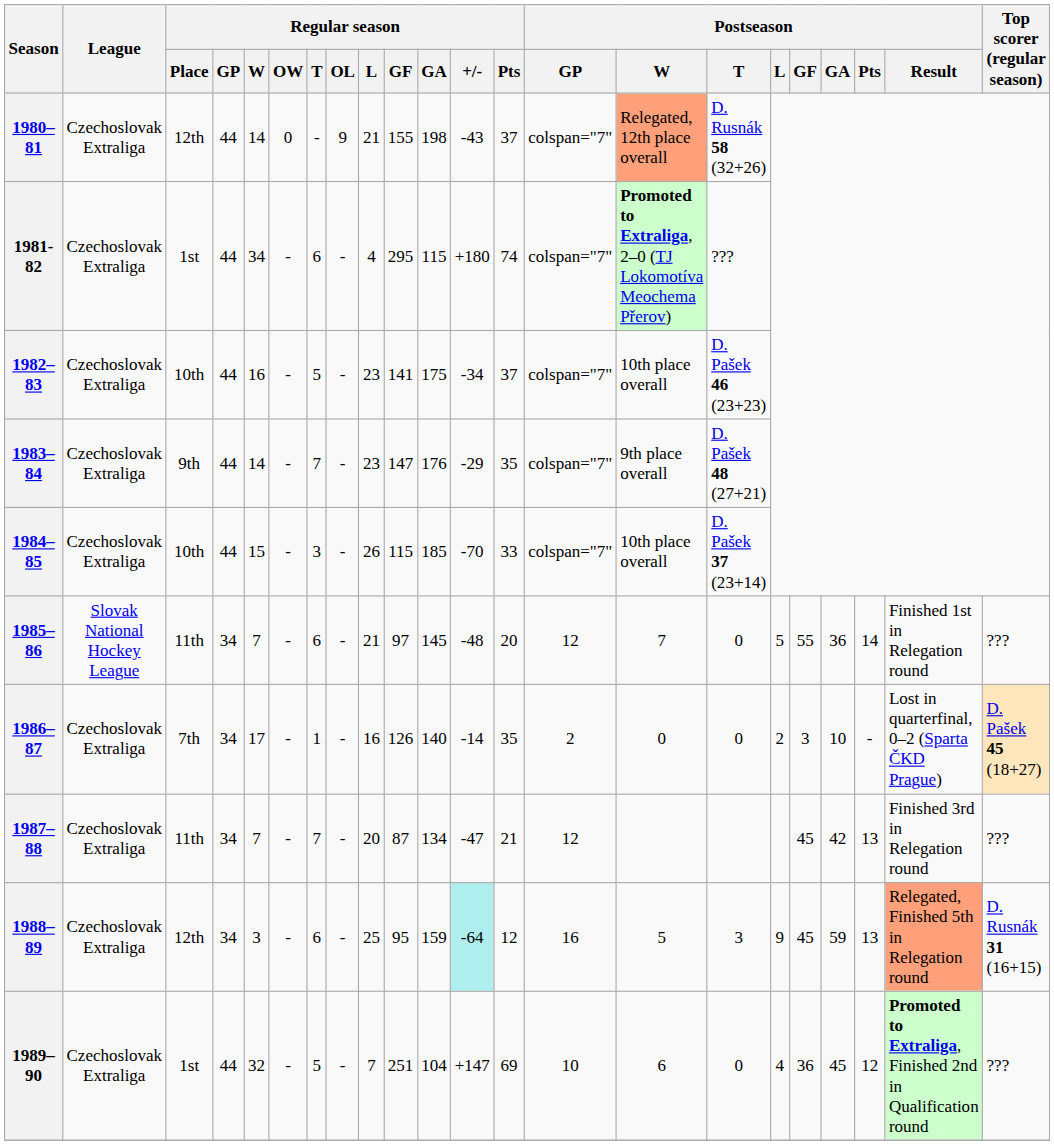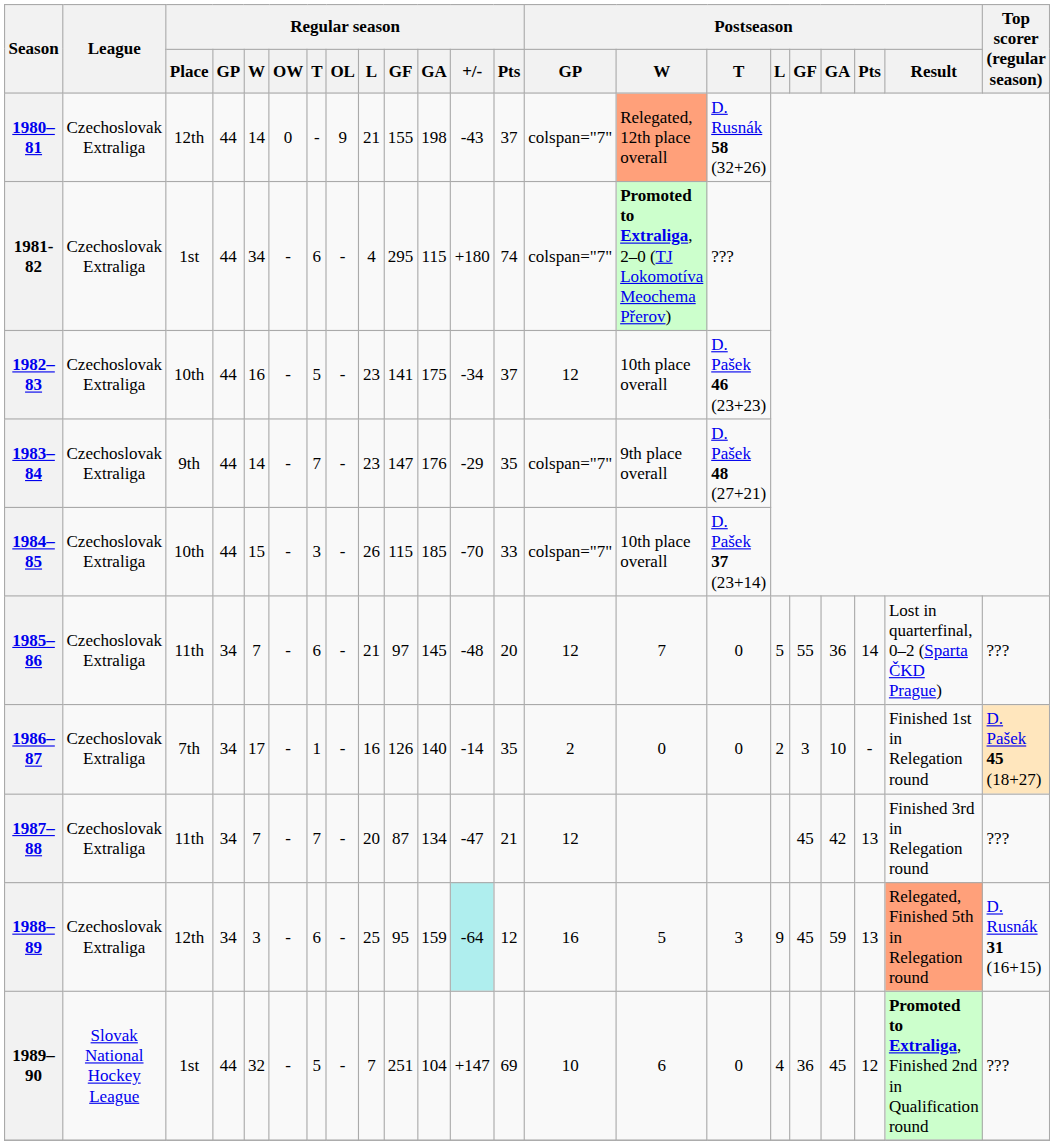(570, 375) colspan="7" -> (570, 375) 12
(114, 640) Slovak National Hockey League -> (114, 650) Czechoslovak Extraliga
(930, 640) Finished 1st in Relegation round -> (931, 650) Lost in quarterfinal, 0–2 (Sparta ČKD Prague)
(931, 739) Lost in quarterfinal, 0–2 (Sparta ČKD Prague) -> (930, 749) Finished 1st in Relegation round
(114, 1065) Czechoslovak Extraliga -> (114, 1065) Slovak National Hockey League
